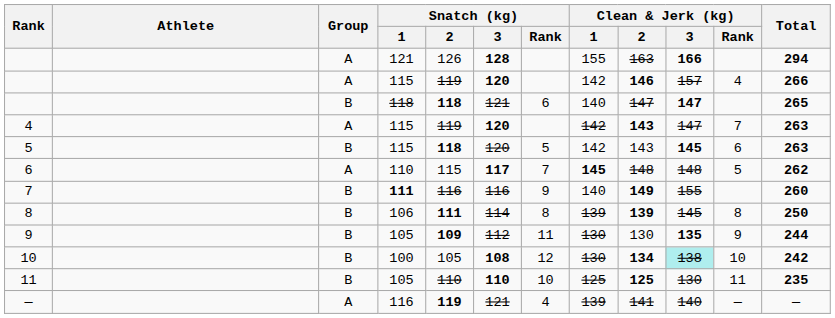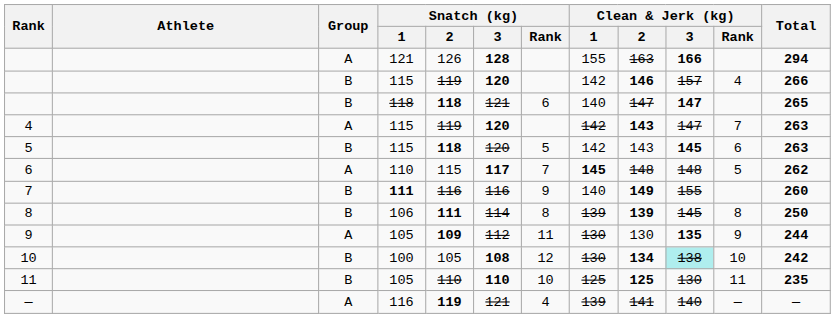(348, 82) A -> (348, 82) B
(348, 236) B -> (348, 236) A
